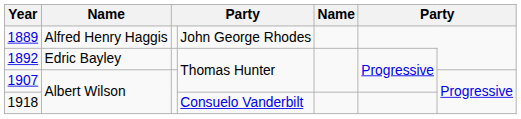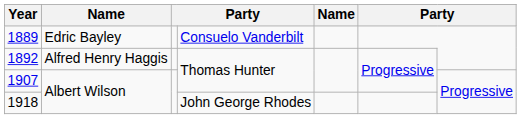(106, 37) Alfred Henry Haggis -> (83, 37) Edric Bayley
(246, 37) John George Rhodes -> (242, 37) Consuelo Vanderbilt
(83, 59) Edric Bayley -> (106, 59) Alfred Henry Haggis
(242, 102) Consuelo Vanderbilt -> (246, 102) John George Rhodes
